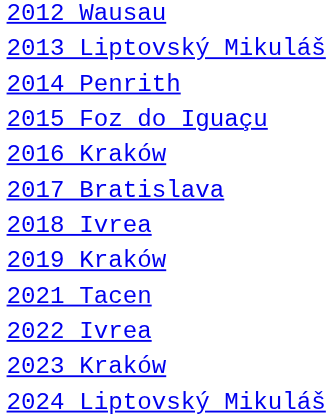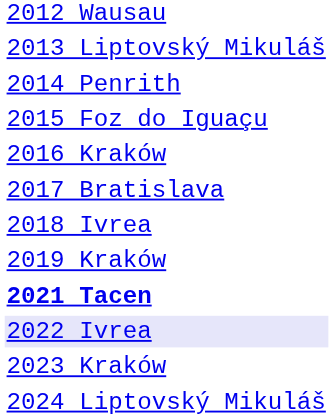(79, 296) normal -> (79, 296) bold
(79, 332) no background -> (79, 332) lavender background
